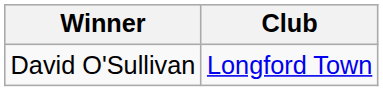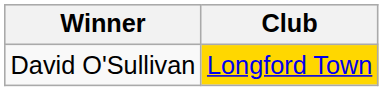(290, 64) no background -> (290, 64) gold background
